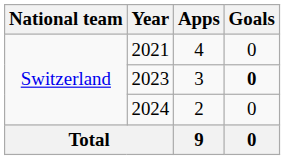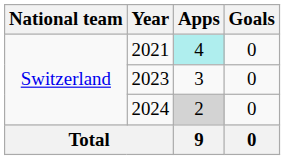(199, 49) no background -> (199, 49) paleturquoise background
(252, 79) bold -> (252, 79) normal
(199, 109) no background -> (199, 109) lightgrey background
